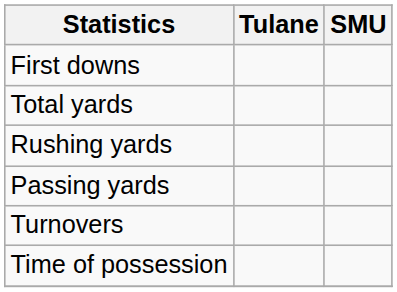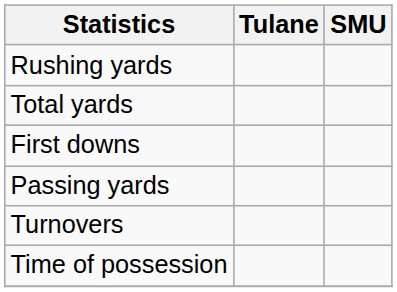rows swapped: (75, 64) <-> (91, 145)
